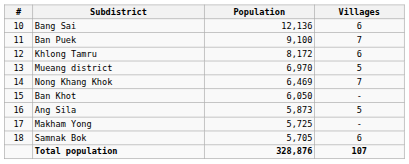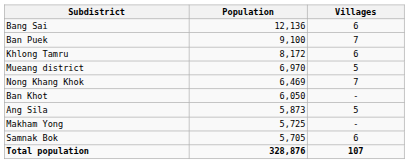- column: (19, 12)
